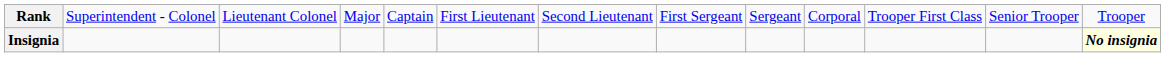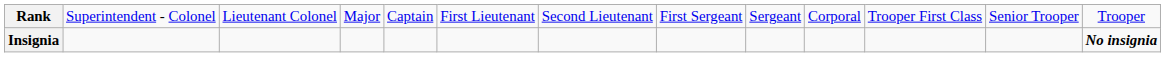(1121, 39) lightyellow background -> (1121, 39) no background
